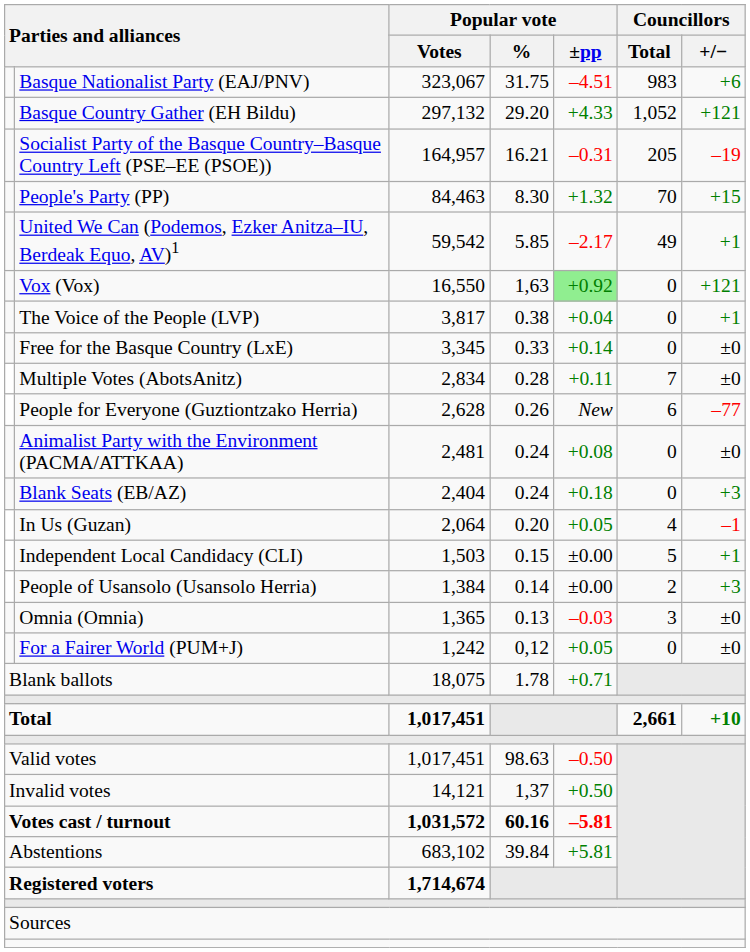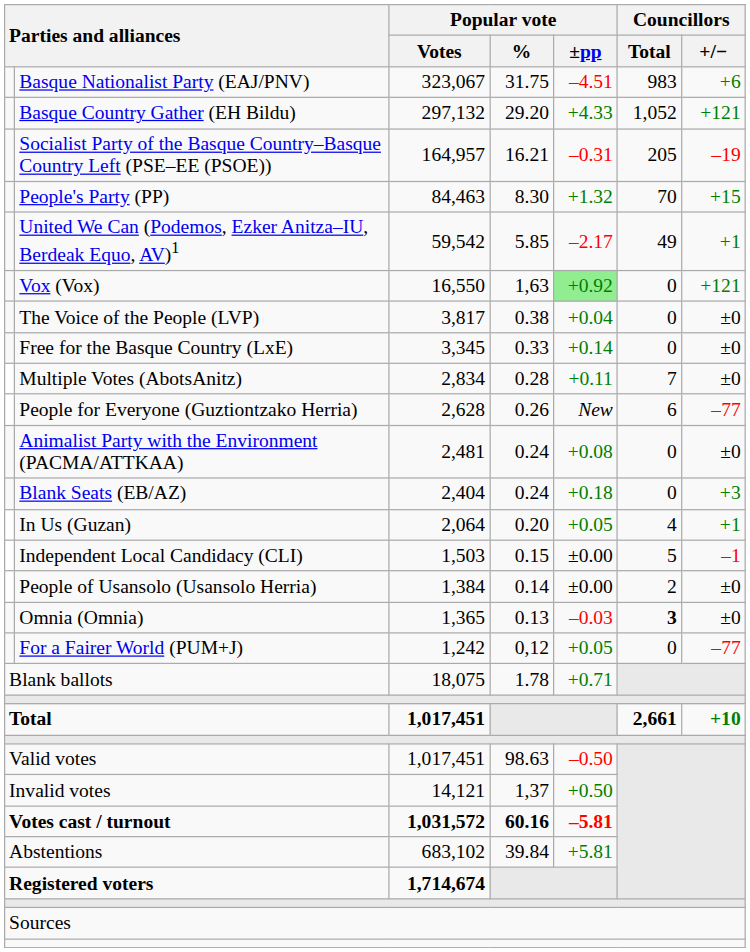(730, 316) +1 -> (730, 316) ±0
(731, 524) –1 -> (730, 524) +1
(730, 555) +1 -> (731, 555) –1
(730, 586) +3 -> (730, 586) ±0
(672, 617) normal -> (672, 617) bold
(730, 648) ±0 -> (726, 648) –77
